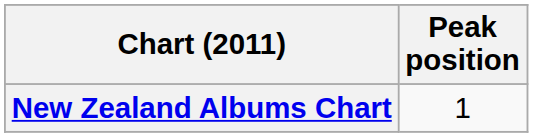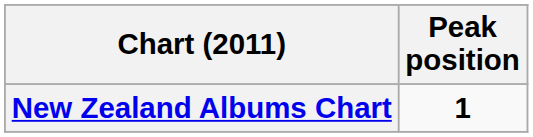(463, 107) normal -> (463, 107) bold
